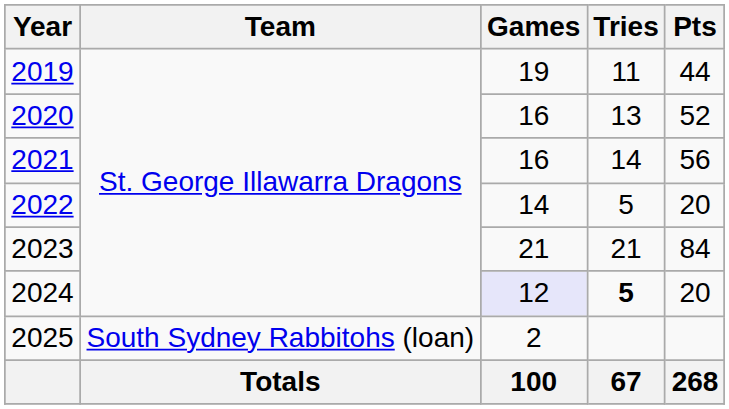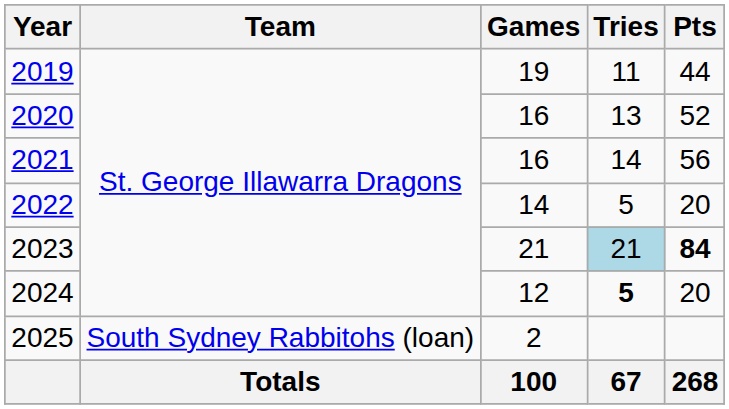(626, 248) no background -> (626, 248) lightblue background
(695, 248) normal -> (695, 248) bold
(534, 293) lavender background -> (534, 293) no background
